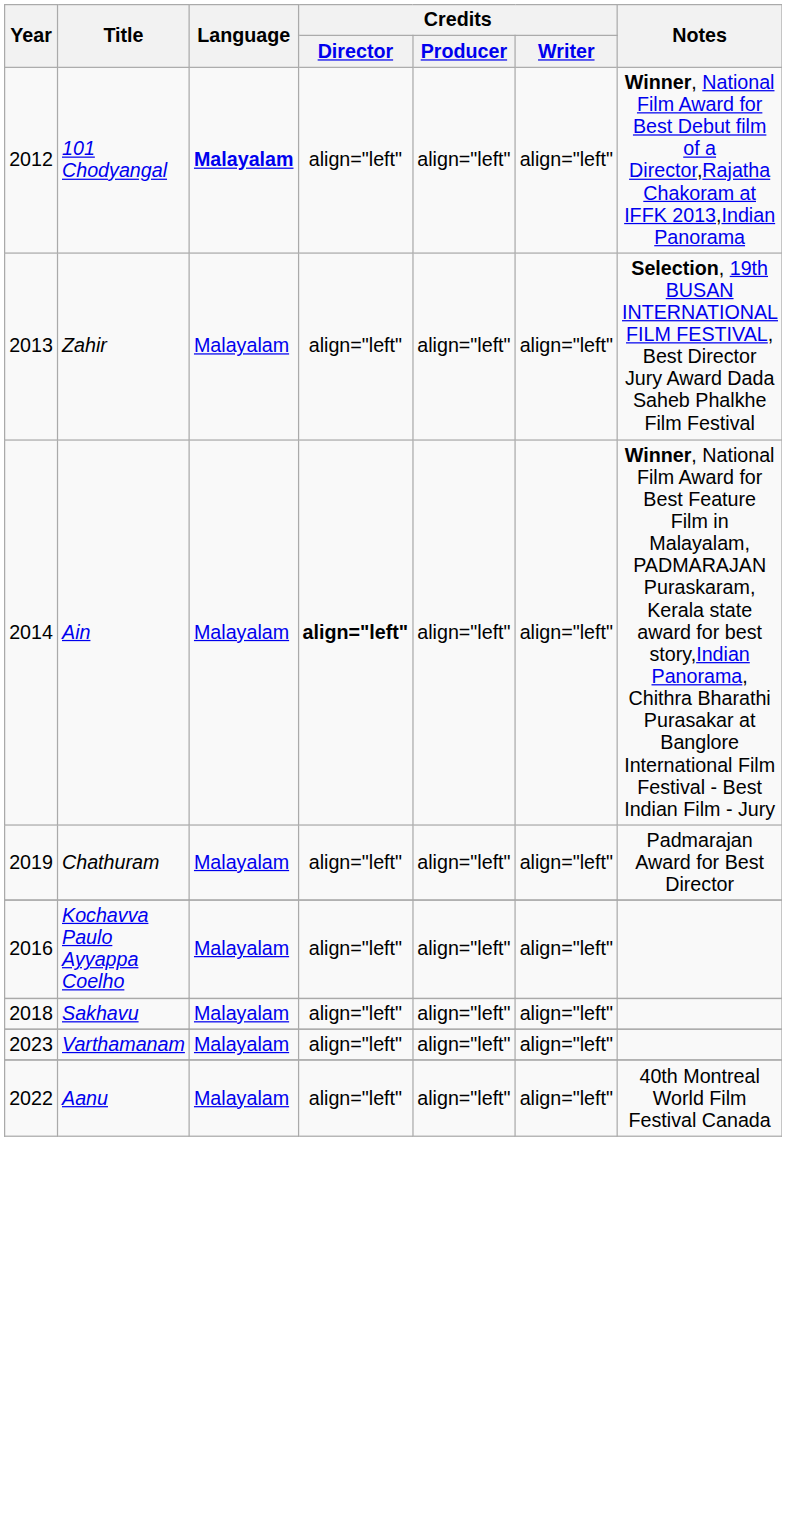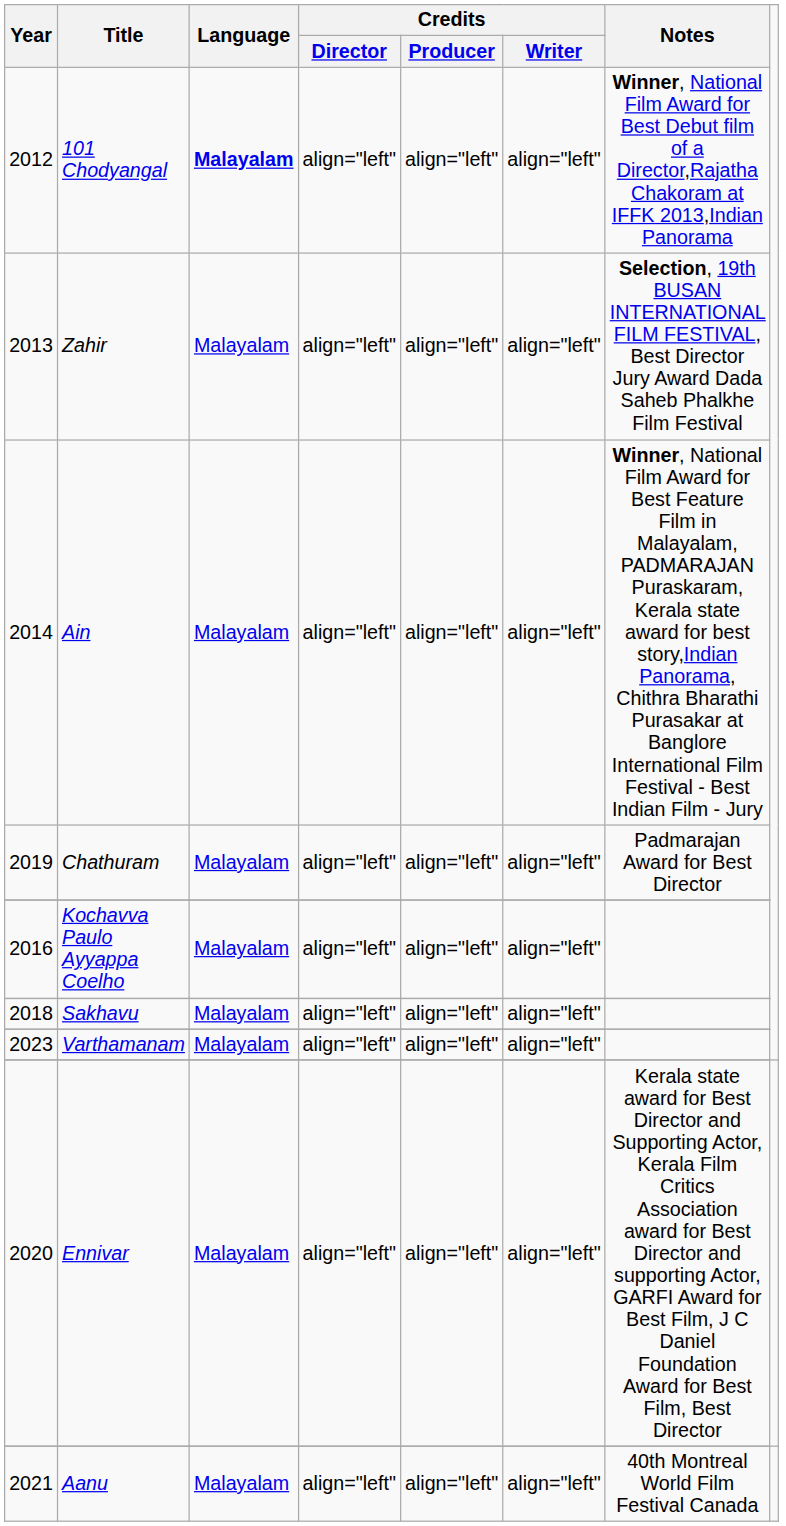(355, 632) bold -> (349, 632) normal
+ row: (95, 1253)
(31, 1098) 2022 -> (31, 1483) 2021
